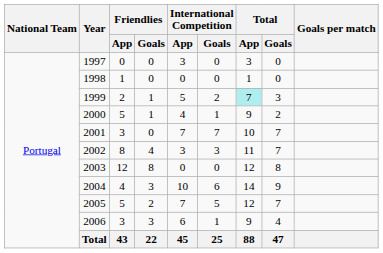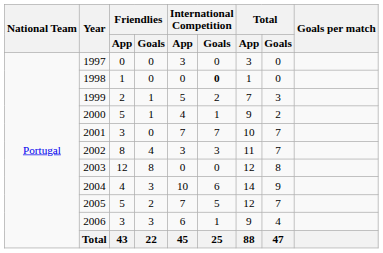(217, 79) normal -> (217, 79) bold
(249, 97) paleturquoise background -> (249, 97) no background
